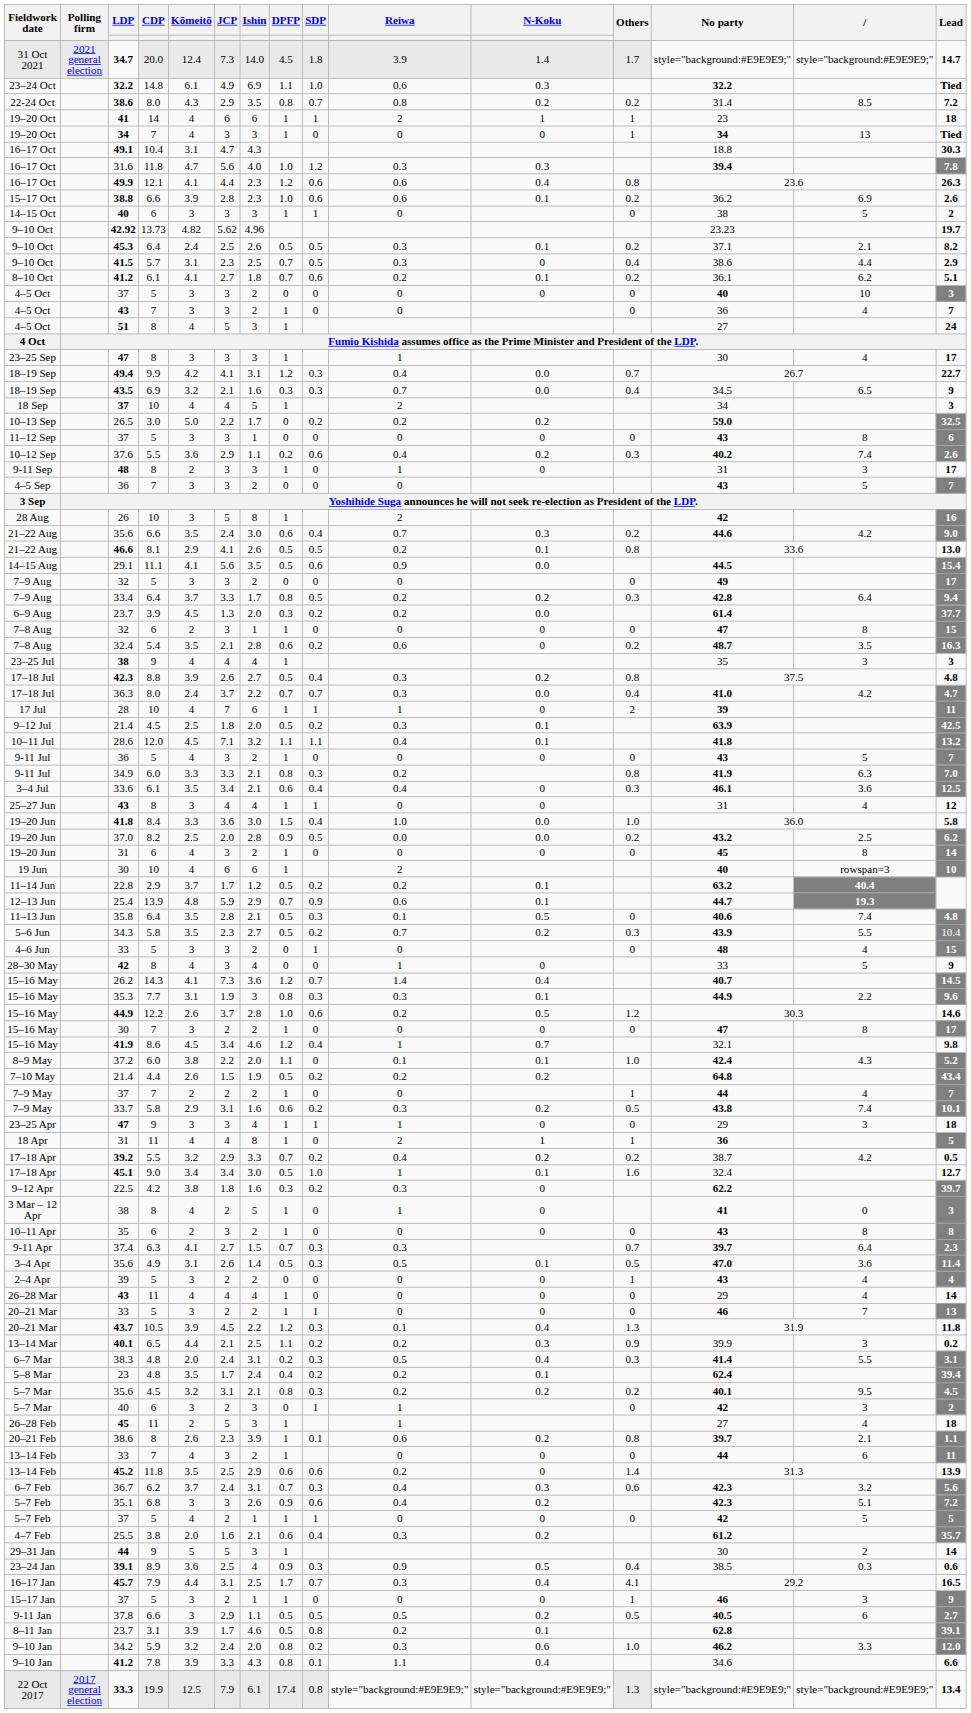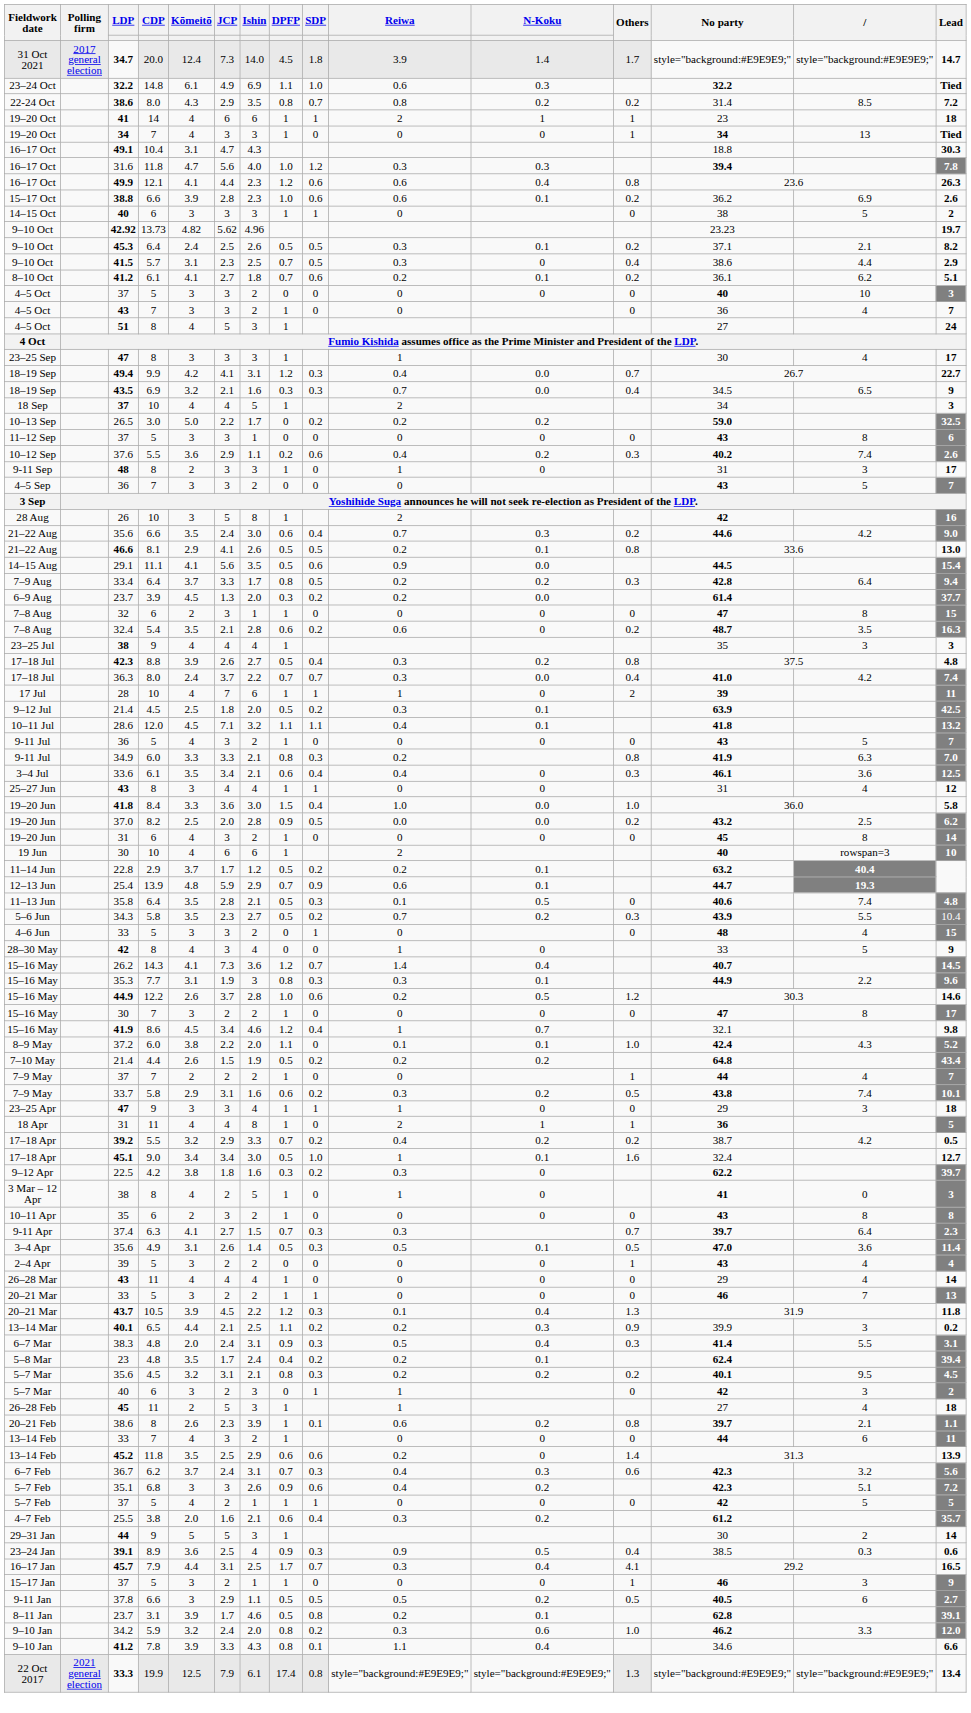(84, 60) 2021 general election -> (84, 60) 2017 general election
- row: (33, 582)
(951, 693) 4.7 -> (951, 677) 7.4
(286, 1359) 0.2 -> (286, 1343) 0.9
(84, 1690) 2017 general election -> (84, 1674) 2021 general election
